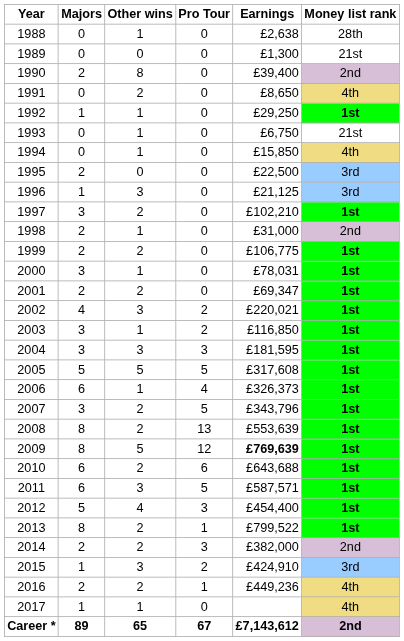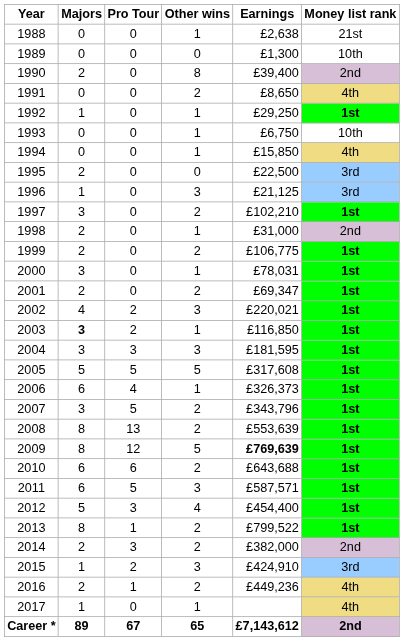columns swapped: (204, 14) <-> (140, 14)
(350, 34) 28th -> (350, 34) 21st
(350, 53) 21st -> (350, 53) 10th
(350, 132) 21st -> (350, 132) 10th
(82, 330) normal -> (82, 330) bold
